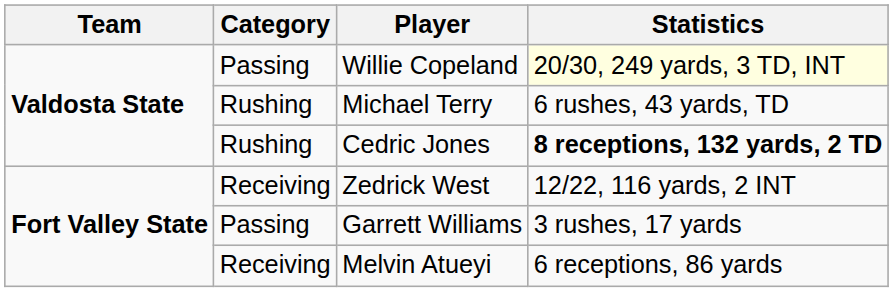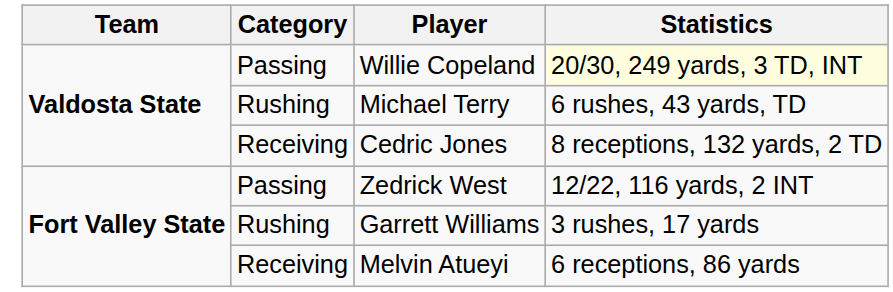(266, 145) Rushing -> (292, 145) Receiving
(708, 145) bold -> (717, 145) normal
(275, 185) Receiving -> (282, 185) Passing
(265, 225) Passing -> (283, 225) Rushing
